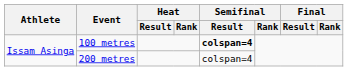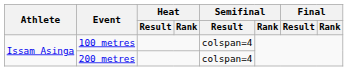(227, 42) bold -> (227, 42) normal
